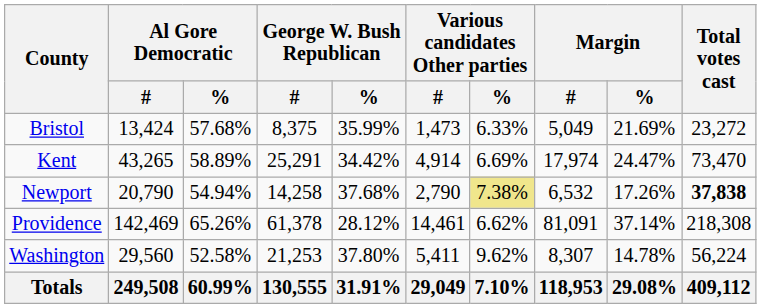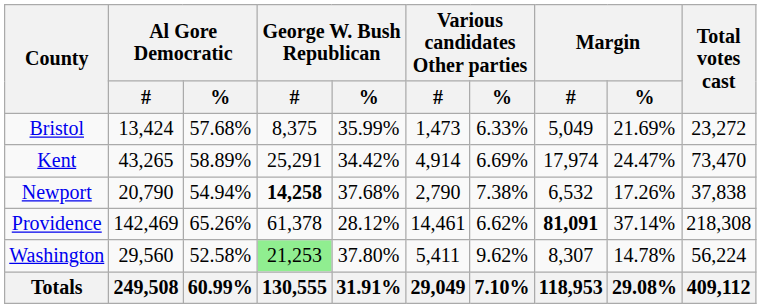(294, 192) normal -> (294, 192) bold
(502, 192) khaki background -> (502, 192) no background
(719, 192) bold -> (719, 192) normal
(571, 223) normal -> (571, 223) bold
(294, 255) no background -> (294, 255) lightgreen background
